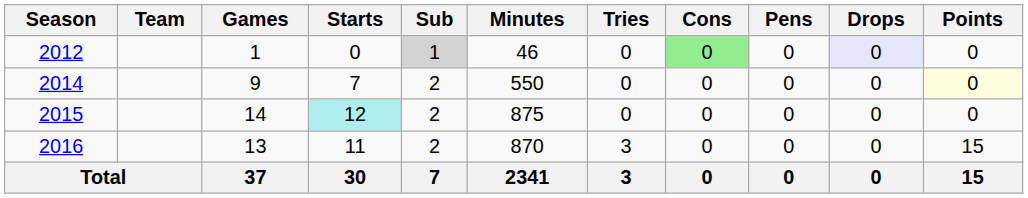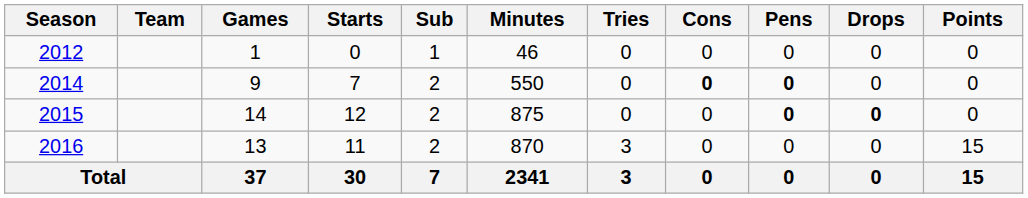(435, 51) lightgrey background -> (435, 51) no background
(707, 51) lightgreen background -> (707, 51) no background
(876, 51) lavender background -> (876, 51) no background
(707, 83) normal -> (707, 83) bold
(789, 83) normal -> (789, 83) bold
(973, 83) lightyellow background -> (973, 83) no background
(355, 114) paleturquoise background -> (355, 114) no background
(789, 114) normal -> (789, 114) bold
(876, 114) normal -> (876, 114) bold
